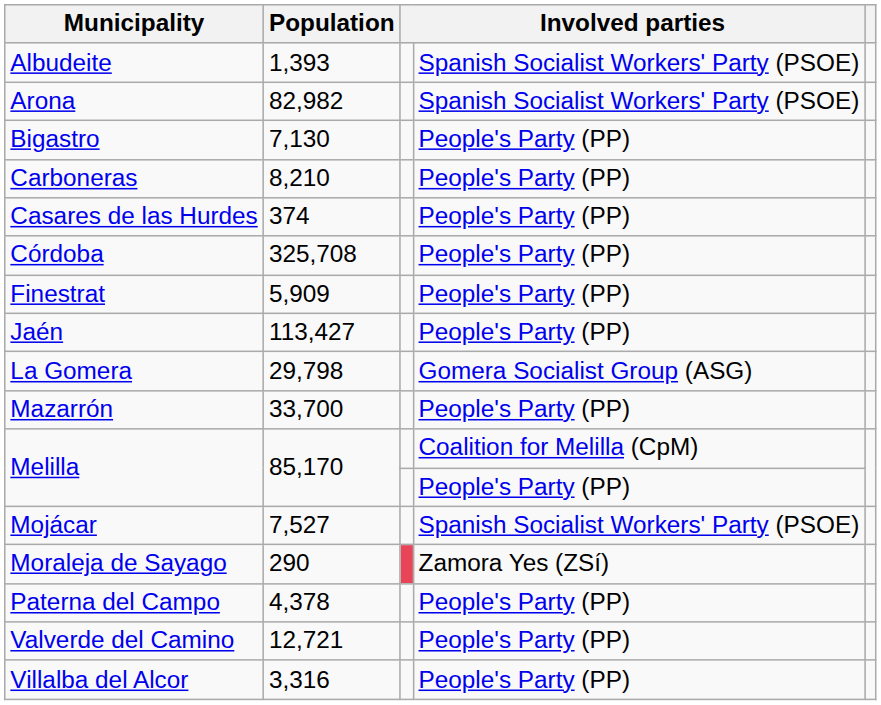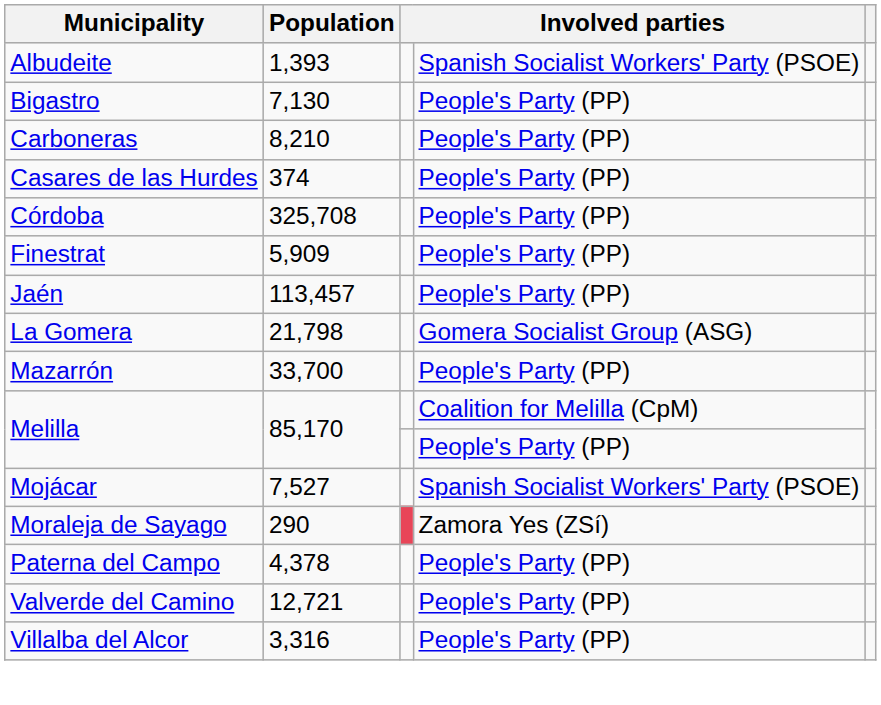- row: (43, 100)
(312, 332) 113,427 -> (312, 293) 113,457
(306, 370) 29,798 -> (306, 332) 21,798
